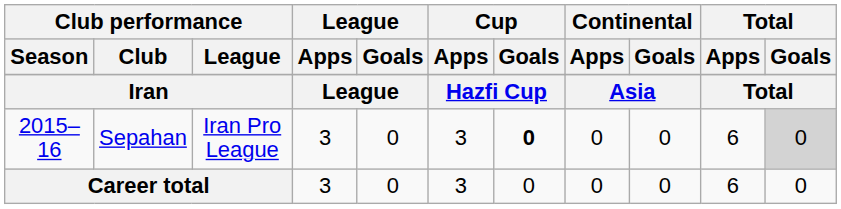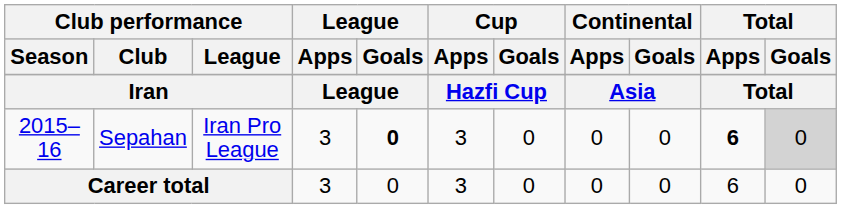(393, 138) normal -> (393, 138) bold
(529, 138) bold -> (529, 138) normal
(733, 138) normal -> (733, 138) bold
